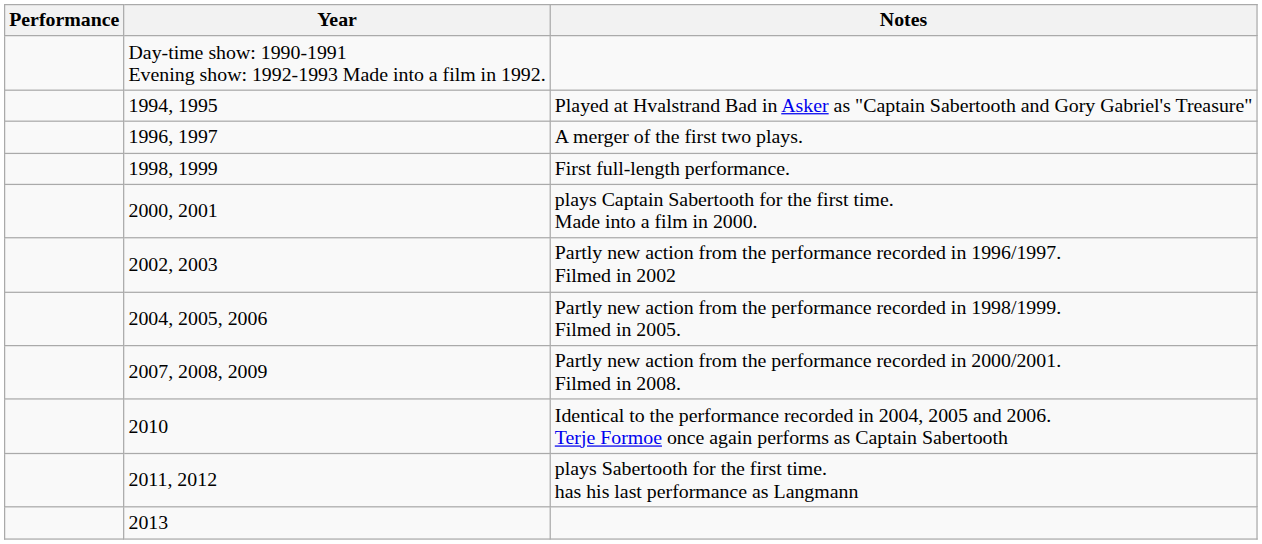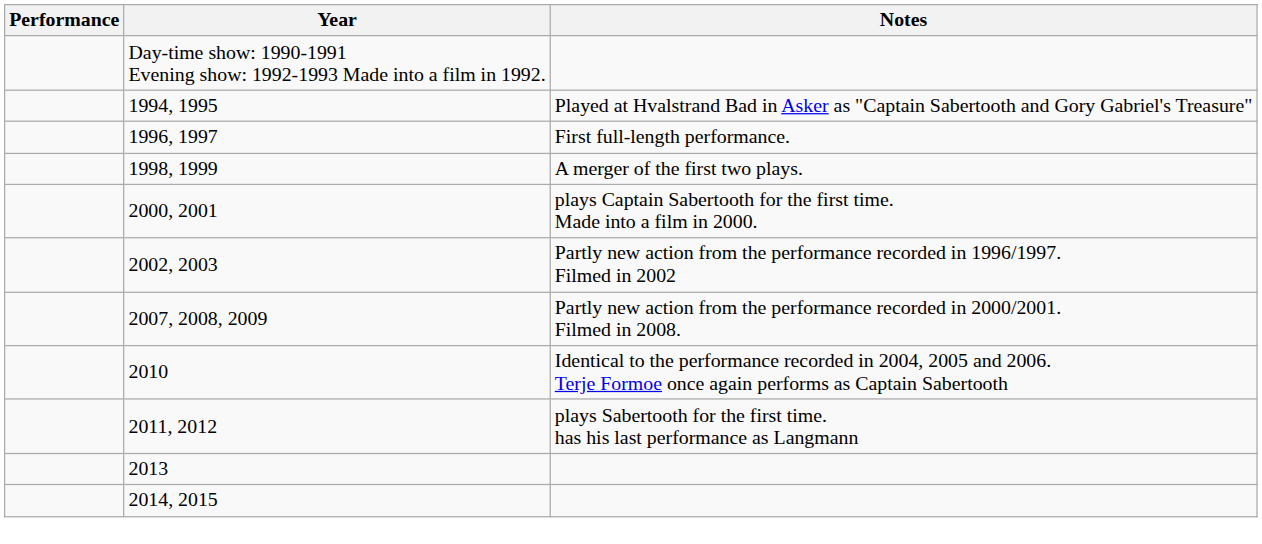(679, 136) A merger of the first two plays. -> (672, 136) First full-length performance.
(672, 168) First full-length performance. -> (679, 168) A merger of the first two plays.
- row: (198, 318)
+ row: (173, 500)
